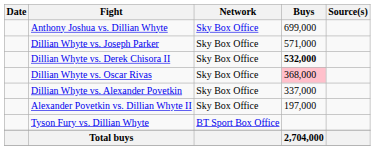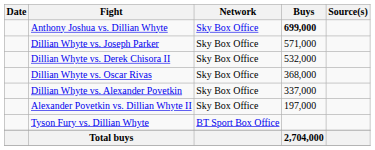(300, 28) normal -> (300, 28) bold
(300, 59) bold -> (300, 59) normal
(300, 75) pink background -> (300, 75) no background
